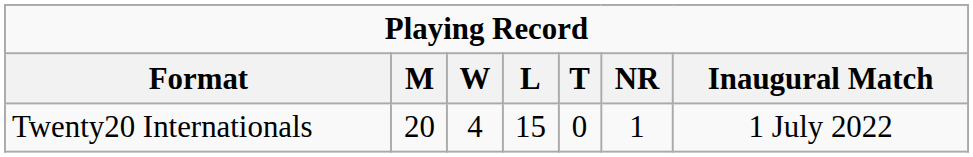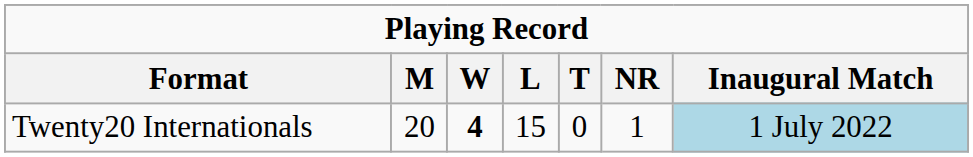(475, 126) normal -> (475, 126) bold
(821, 126) no background -> (821, 126) lightblue background
